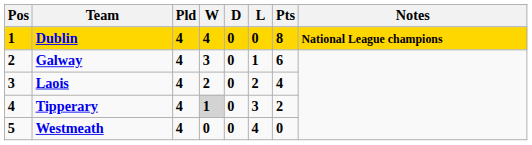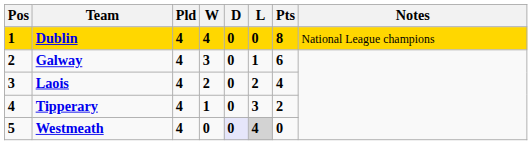(372, 38) bold -> (368, 39) normal
(206, 106) lightgrey background -> (206, 106) no background
(231, 128) no background -> (231, 128) lavender background
(255, 128) no background -> (255, 128) lightgrey background
